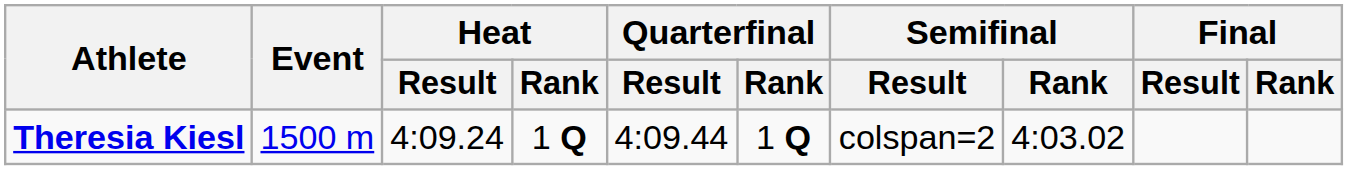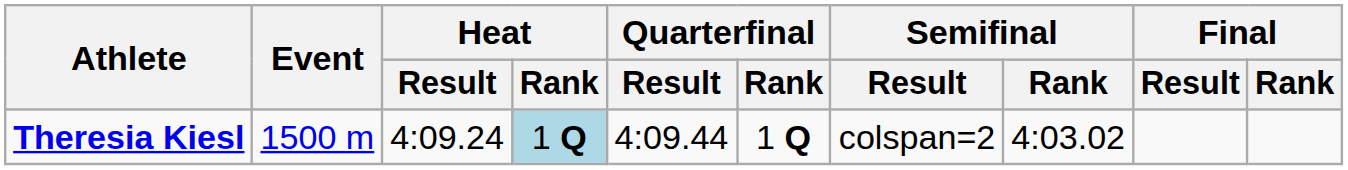(559, 137) no background -> (559, 137) lightblue background
